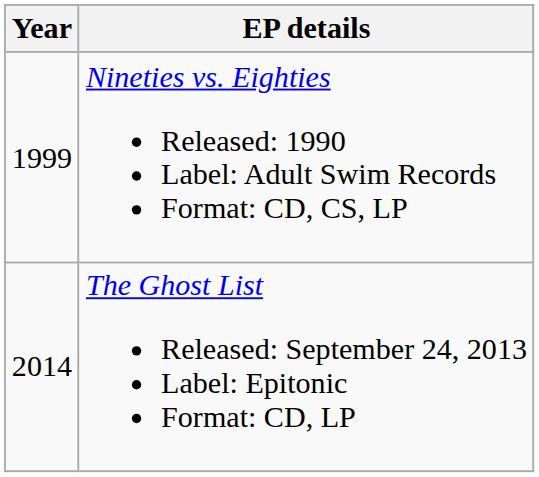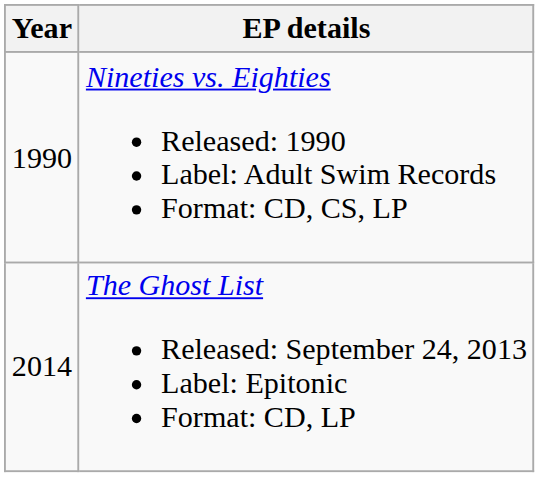(42, 156) 1999 -> (42, 156) 1990
